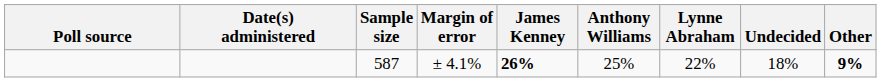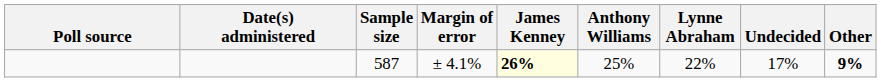(518, 63) no background -> (518, 63) lightyellow background
(783, 63) 18% -> (783, 63) 17%
